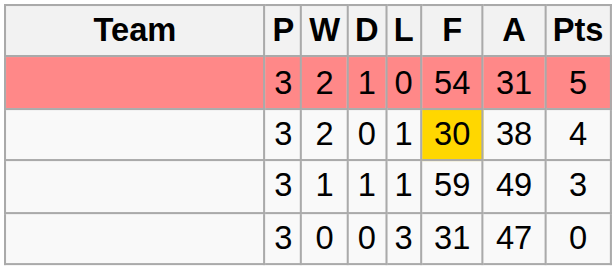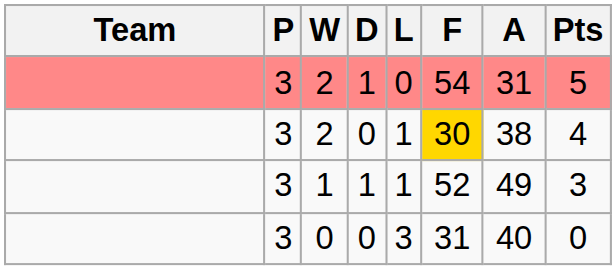(452, 185) 59 -> (452, 185) 52
(514, 237) 47 -> (514, 237) 40
